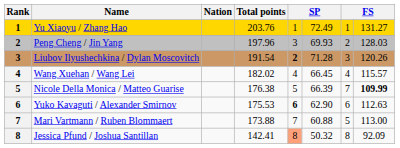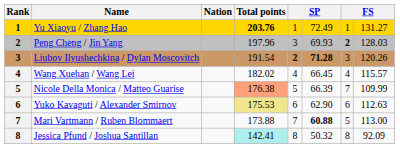(261, 27) normal -> (261, 27) bold
(347, 43) normal -> (347, 43) bold
(322, 58) normal -> (322, 58) bold
(261, 89) no background -> (261, 89) lightsalmon background
(374, 89) bold -> (374, 89) normal
(261, 105) no background -> (261, 105) khaki background
(295, 105) bold -> (295, 105) normal
(322, 120) normal -> (322, 120) bold
(261, 136) no background -> (261, 136) paleturquoise background
(295, 136) lightsalmon background -> (295, 136) no background
